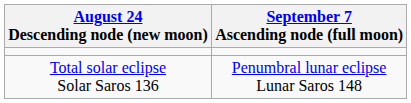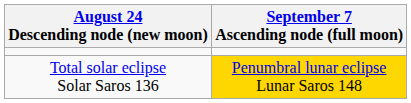(309, 76) no background -> (309, 76) gold background
